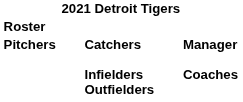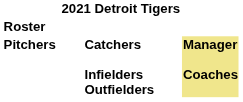(210, 59) no background -> (210, 59) khaki background
